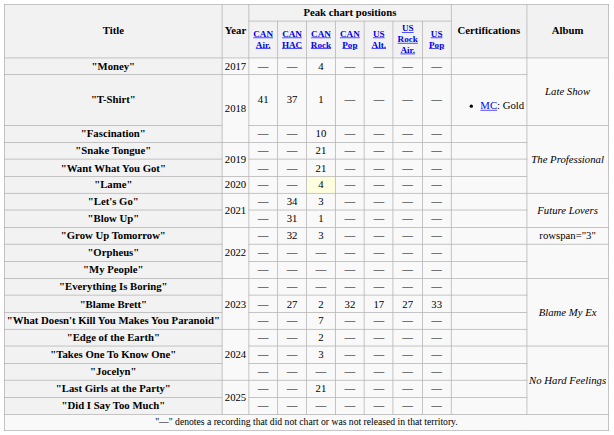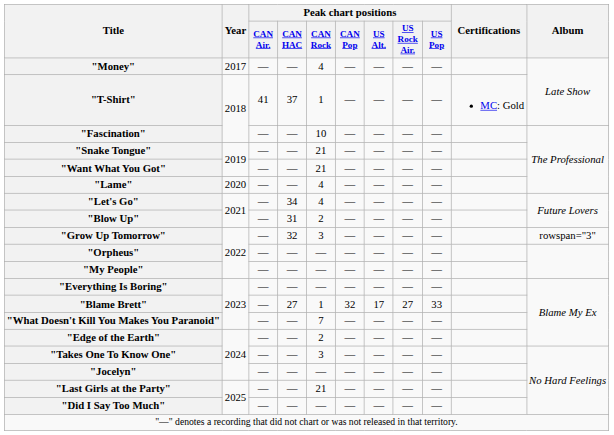(321, 184) lightyellow background -> (321, 184) no background
(321, 201) 3 -> (321, 201) 4
(321, 218) 1 -> (321, 218) 2
(321, 303) 2 -> (321, 303) 1
